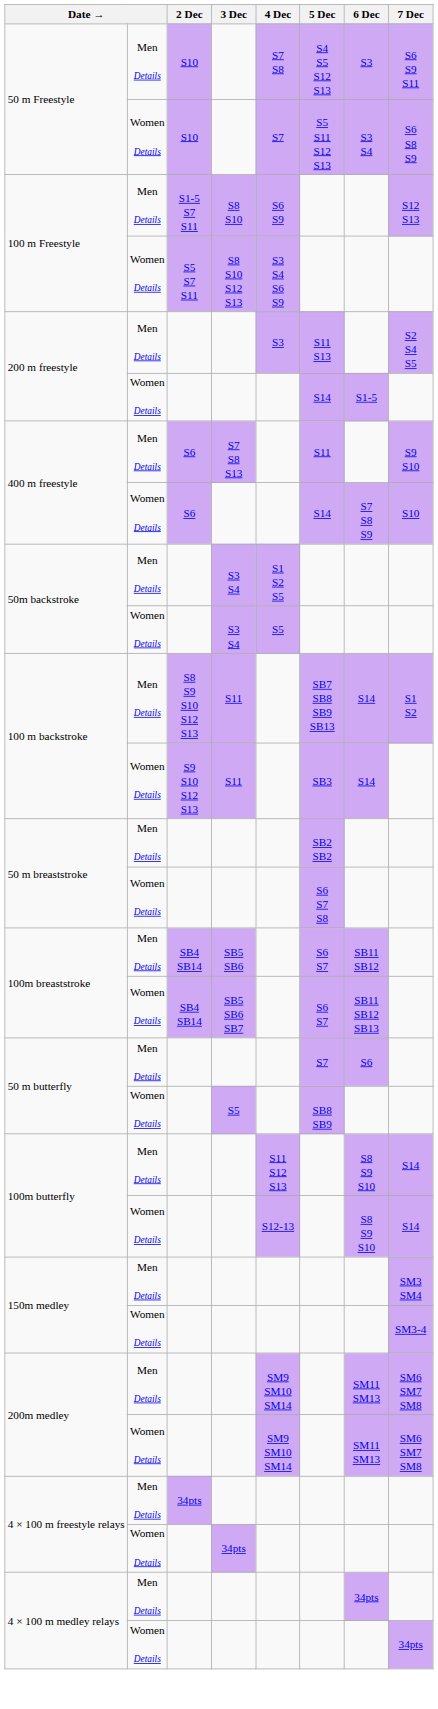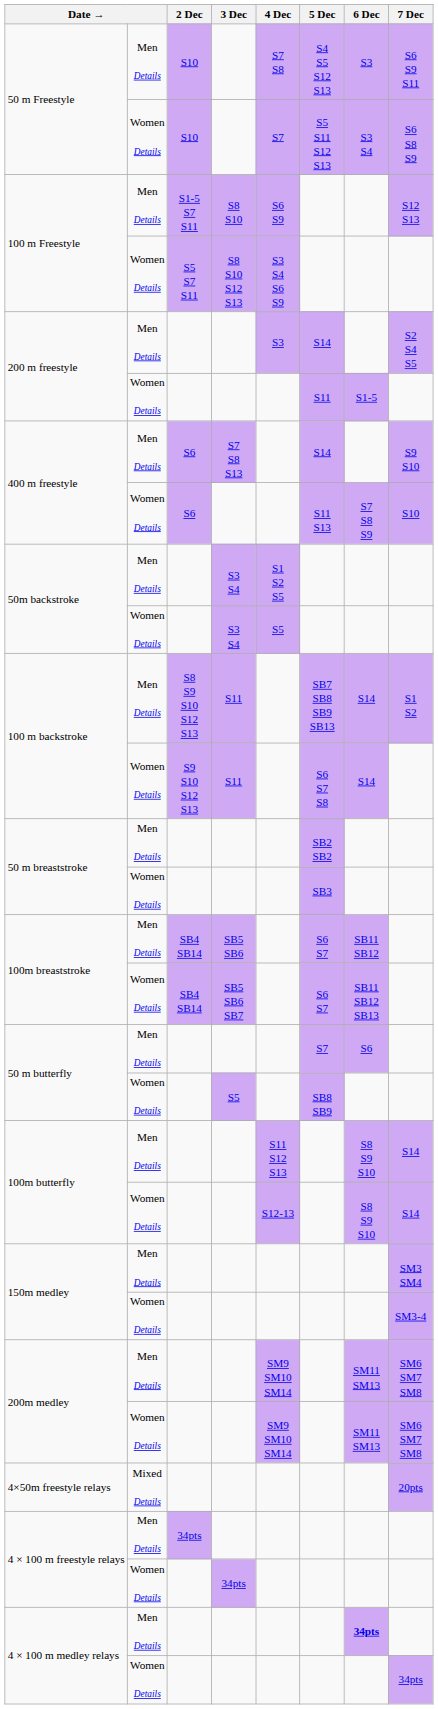(322, 349) S11 S13 -> (322, 342) S14
(322, 397) S14 -> (322, 397) S11
(322, 452) S11 -> (322, 452) S14
(322, 513) S14 -> (322, 520) S11 S13
(322, 781) SB3 -> (322, 788) S6 S7 S8
(322, 904) S6 S7 S8 -> (322, 891) SB3
+ row: (59, 1487)
(366, 1596) normal -> (366, 1631) bold
